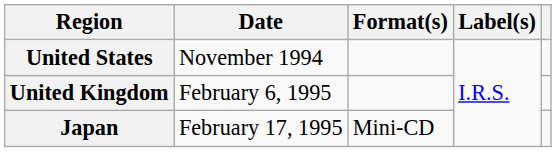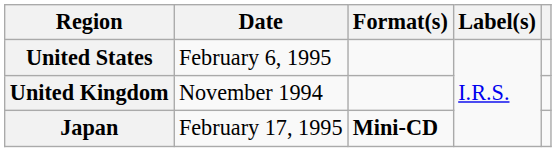(251, 57) November 1994 -> (255, 57) February 6, 1995
(255, 92) February 6, 1995 -> (251, 92) November 1994
(394, 127) normal -> (395, 127) bold
